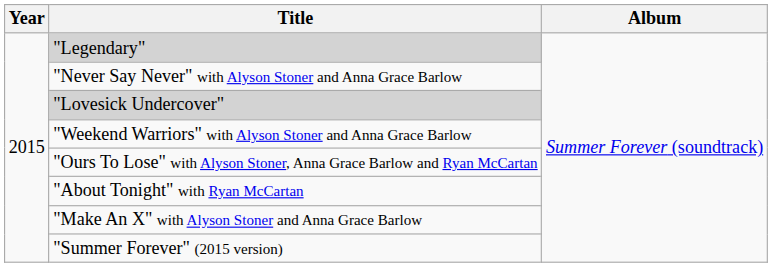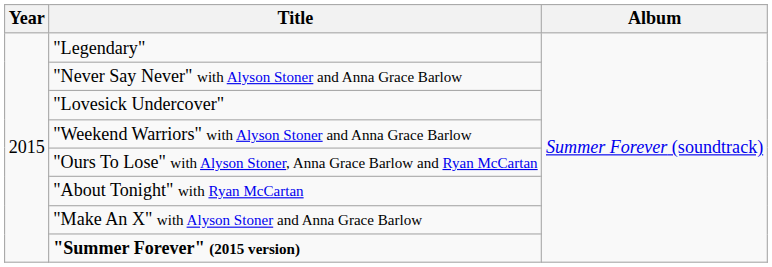(99, 47) lightgrey background -> (99, 47) no background
(139, 104) lightgrey background -> (139, 104) no background
(168, 248) normal -> (177, 248) bold
